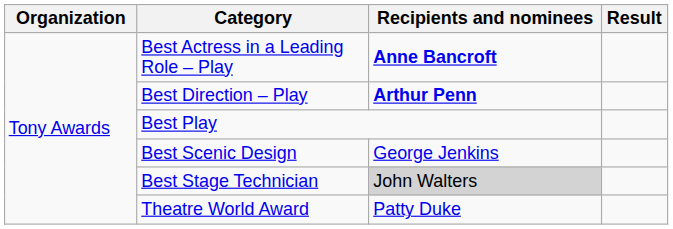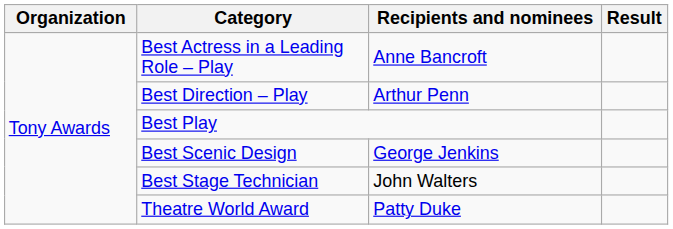(435, 57) bold -> (430, 57) normal
(425, 95) bold -> (421, 95) normal
(425, 180) lightgrey background -> (425, 180) no background
